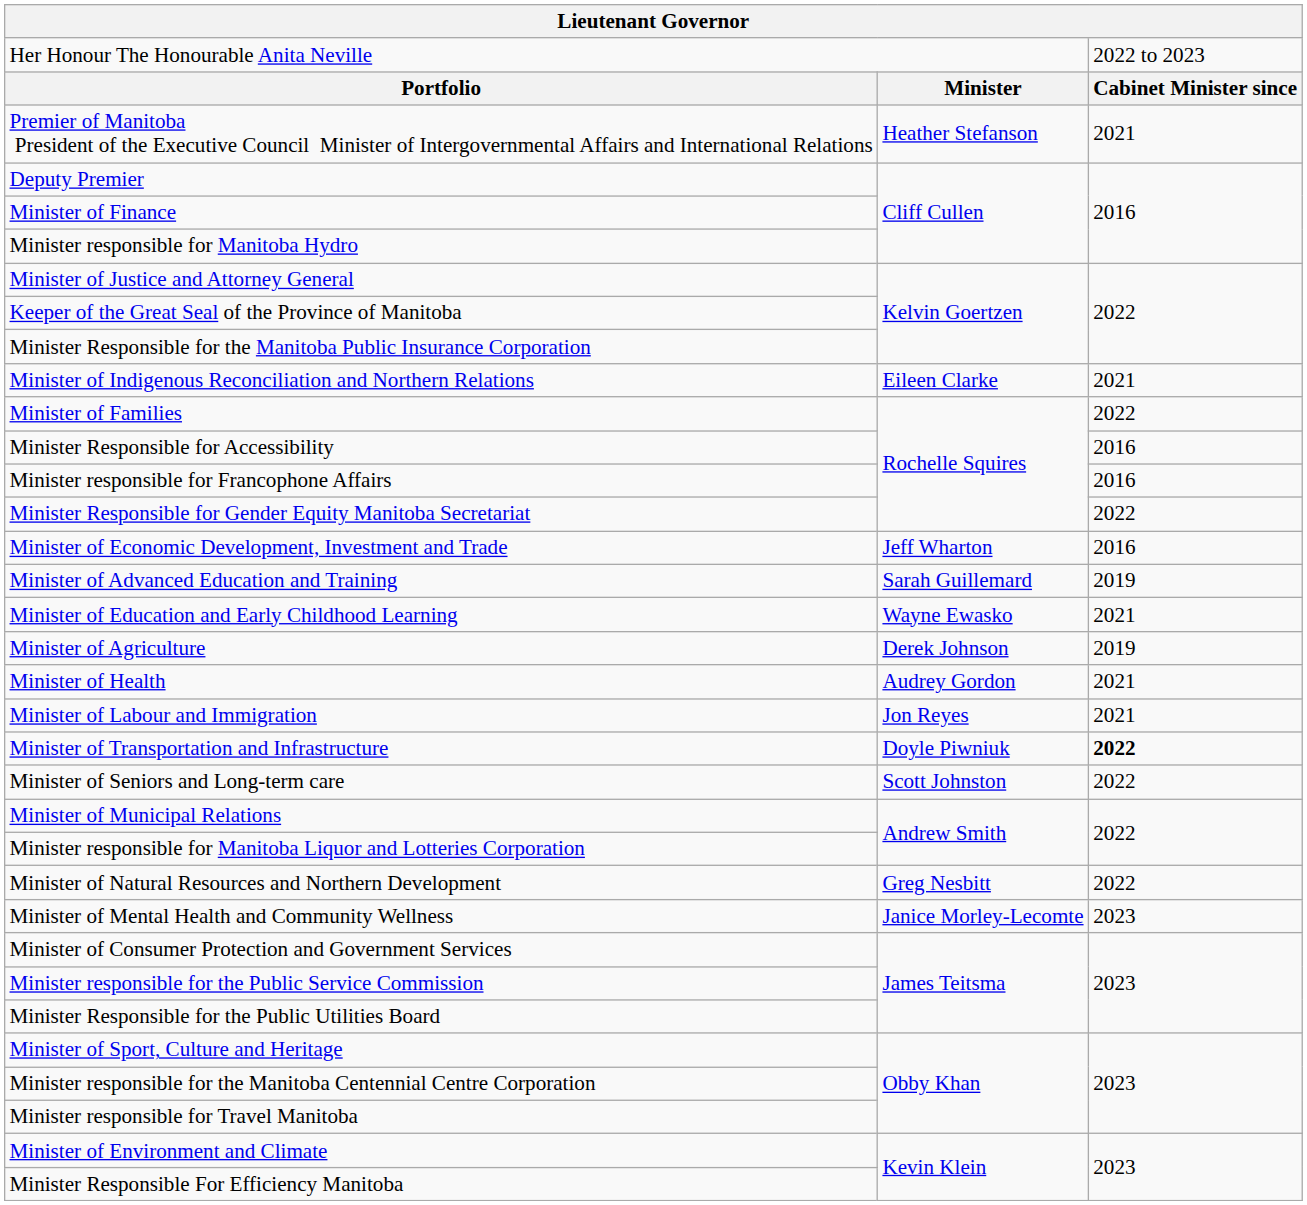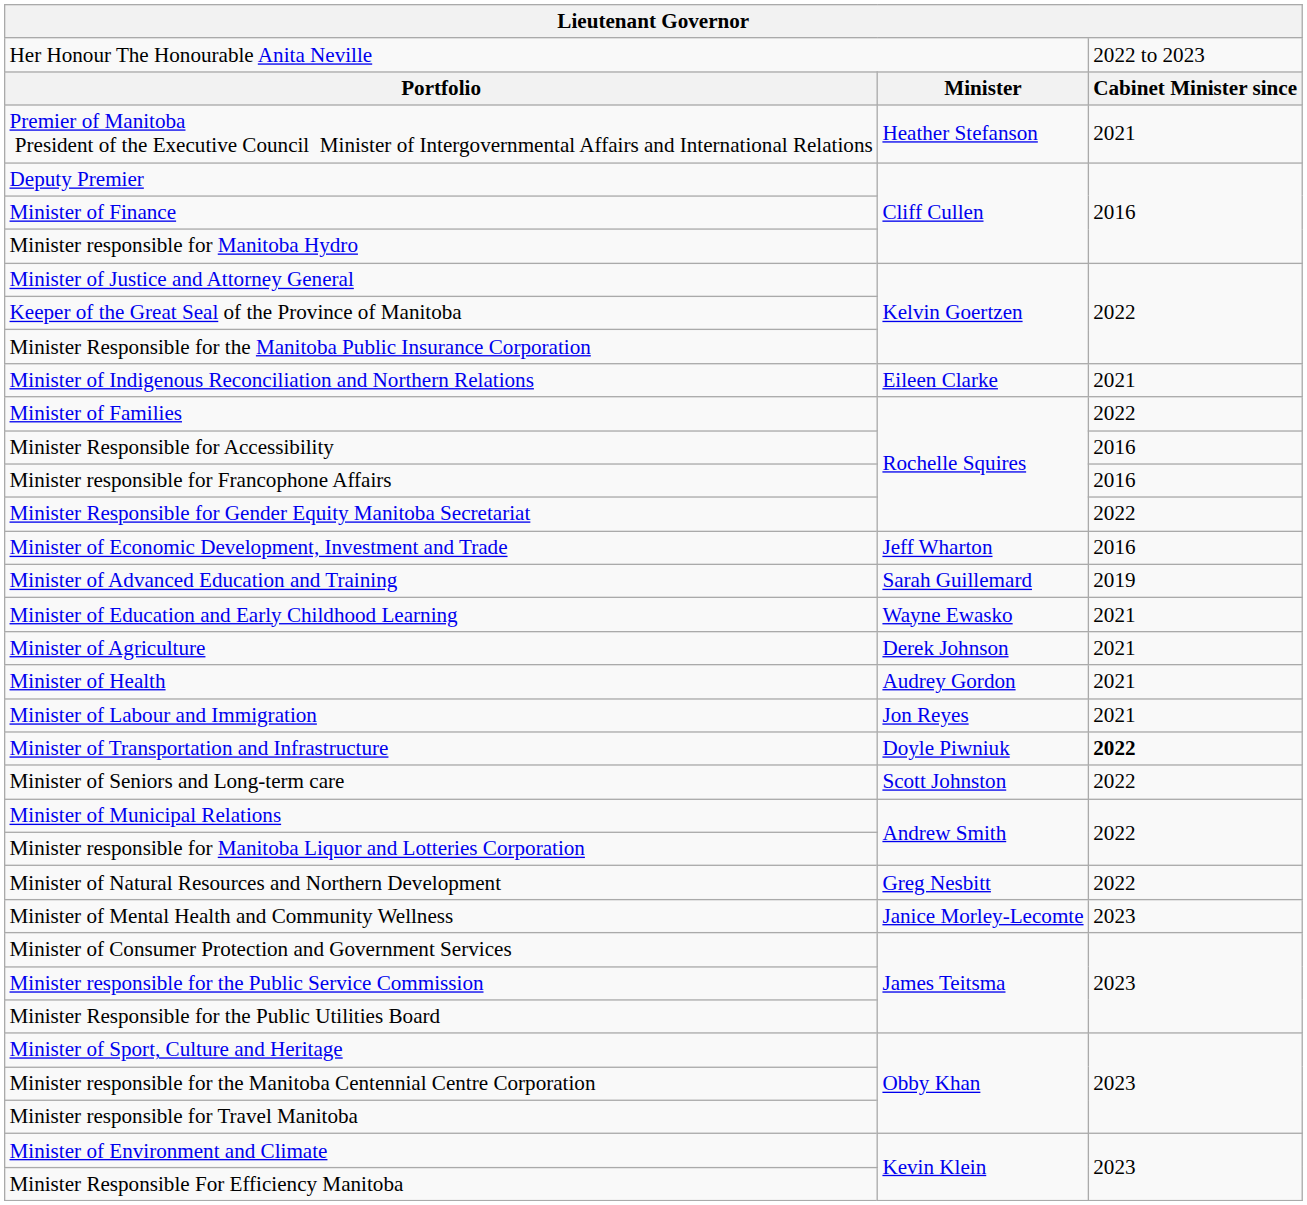(1114, 647) 2019 -> (1114, 647) 2021
